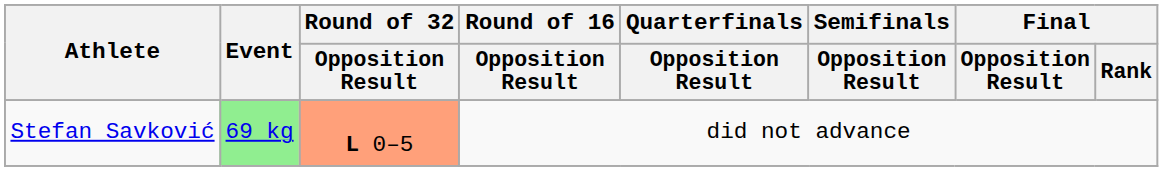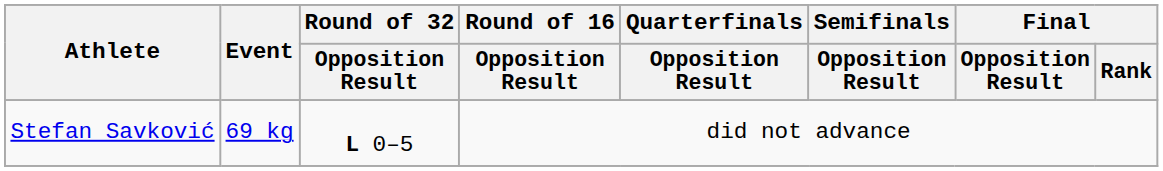(260, 133) lightgreen background -> (260, 133) no background
(379, 146) lightsalmon background -> (379, 146) no background
